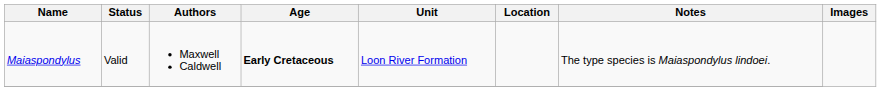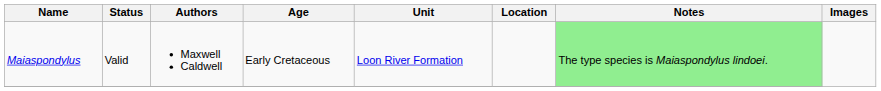(289, 60) bold -> (288, 60) normal
(666, 60) no background -> (663, 60) lightgreen background
